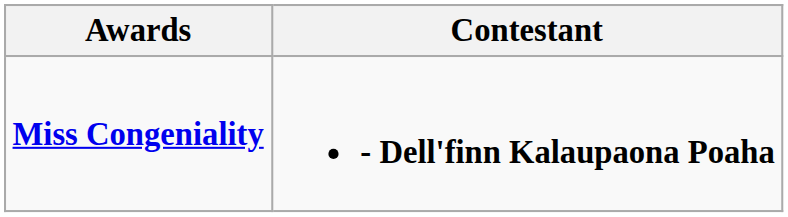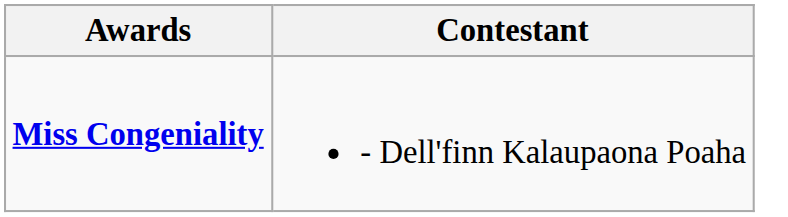(527, 152) bold -> (512, 152) normal
